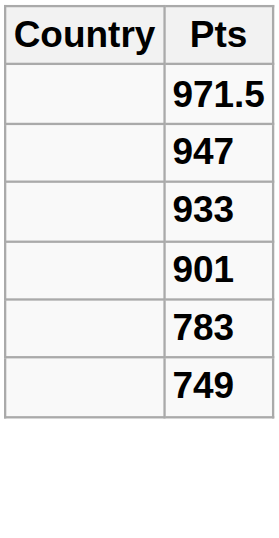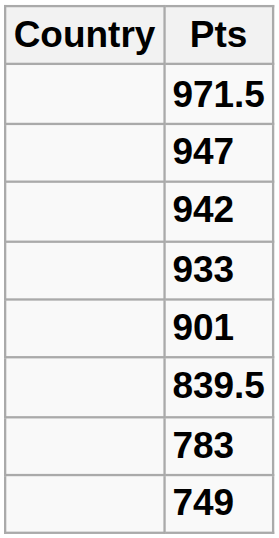+ row: (203, 210)
+ row: (219, 386)
